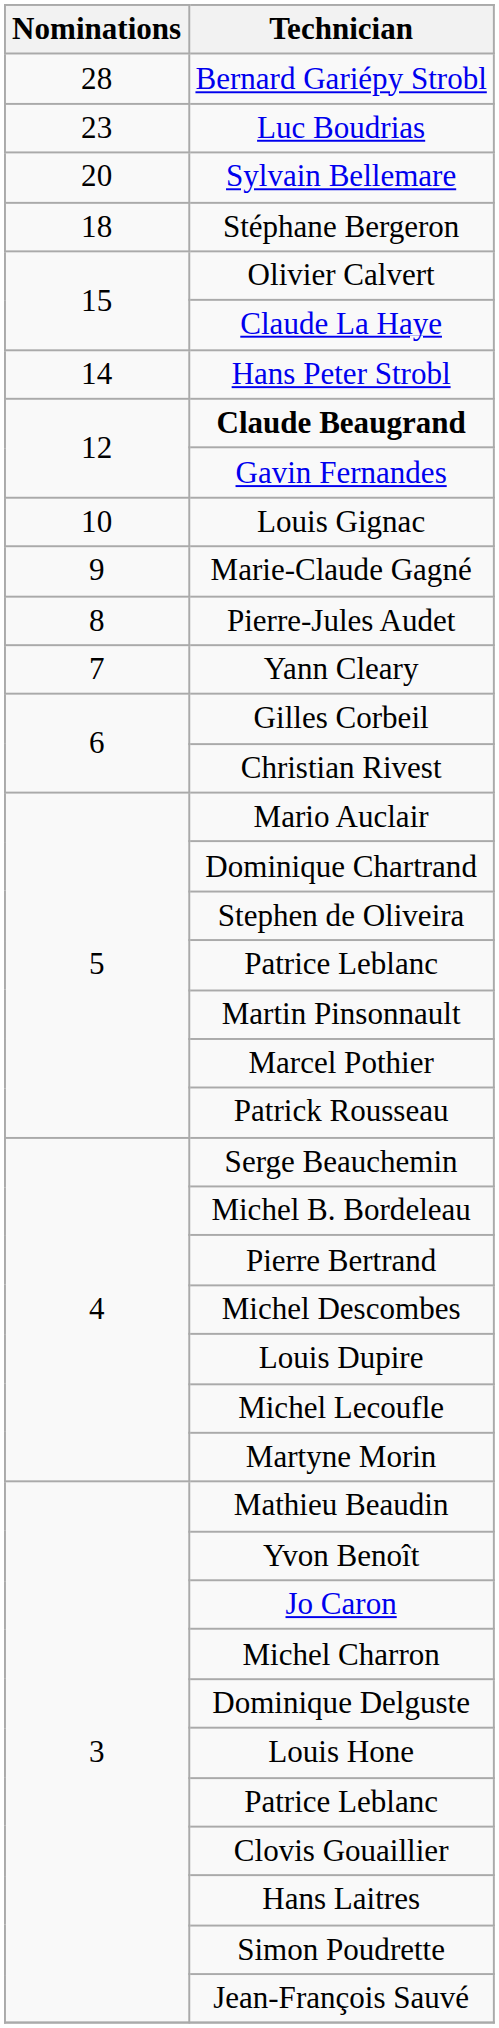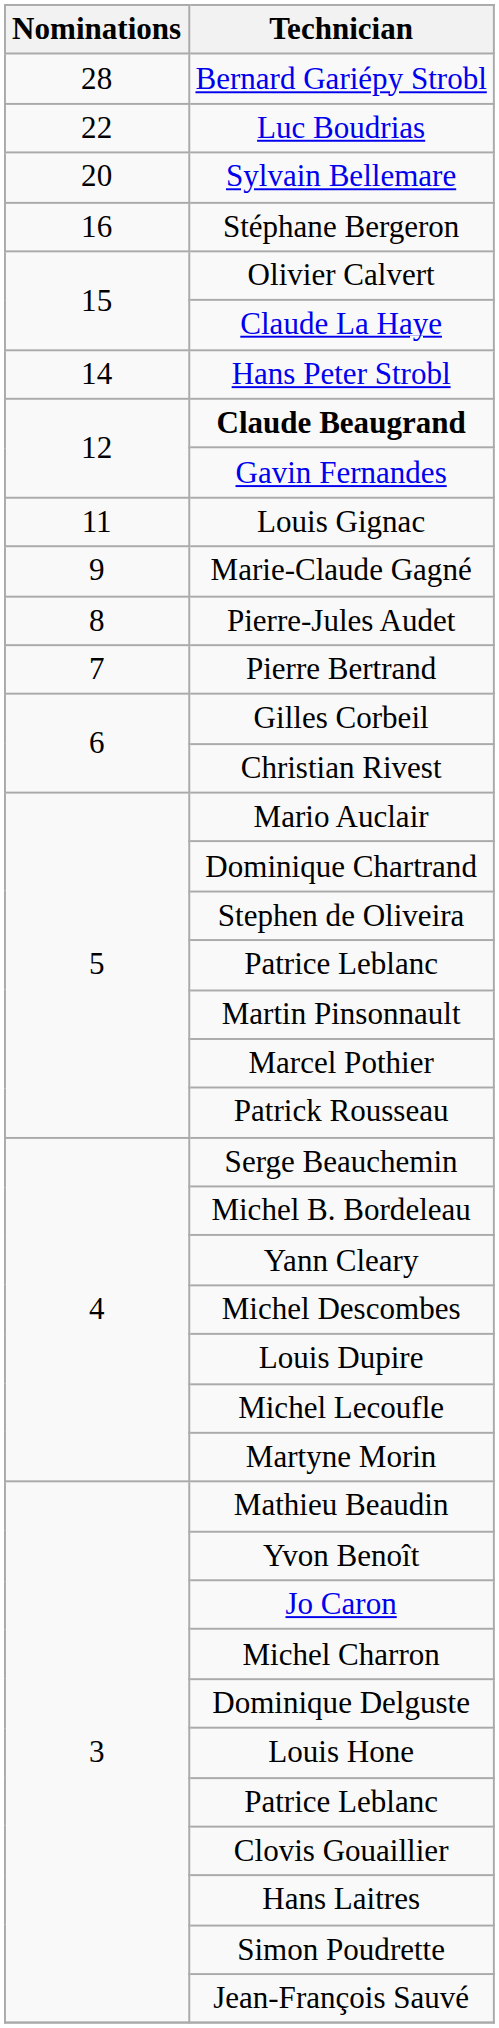(97, 127) 23 -> (97, 127) 22
(97, 226) 18 -> (97, 226) 16
(97, 521) 10 -> (97, 521) 11
(341, 669) Yann Cleary -> (341, 669) Pierre Bertrand
(341, 1259) Pierre Bertrand -> (341, 1259) Yann Cleary
